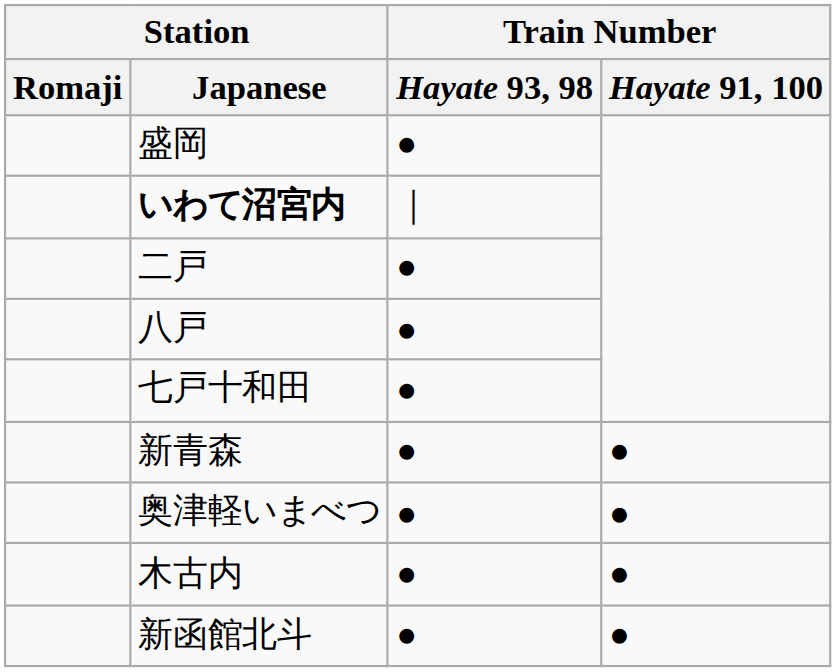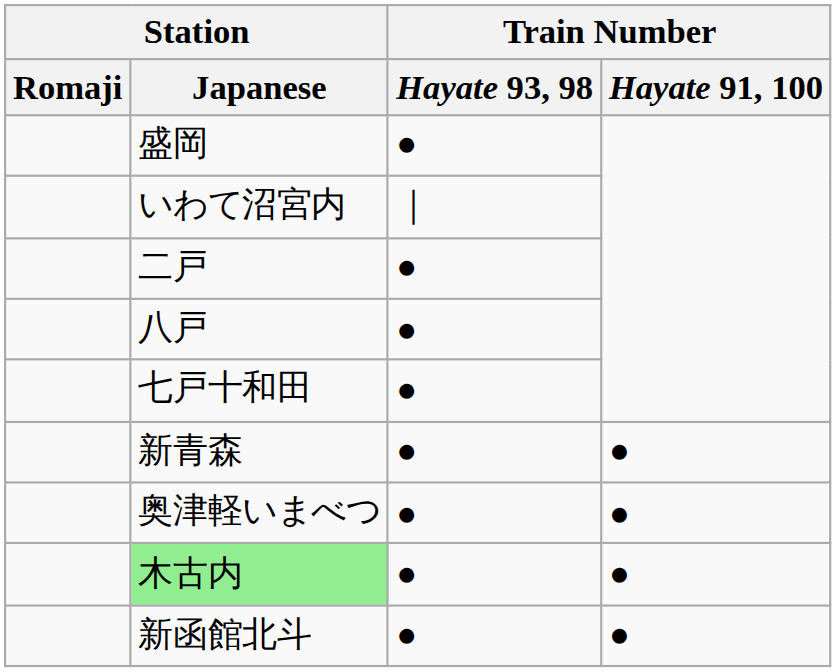(242, 204) bold -> (242, 204) normal
(190, 572) no background -> (190, 572) lightgreen background
